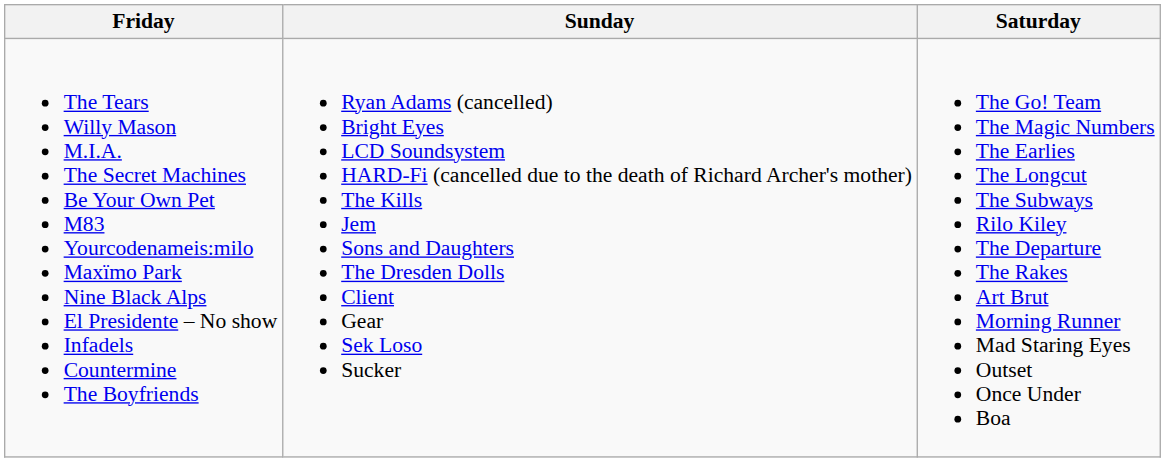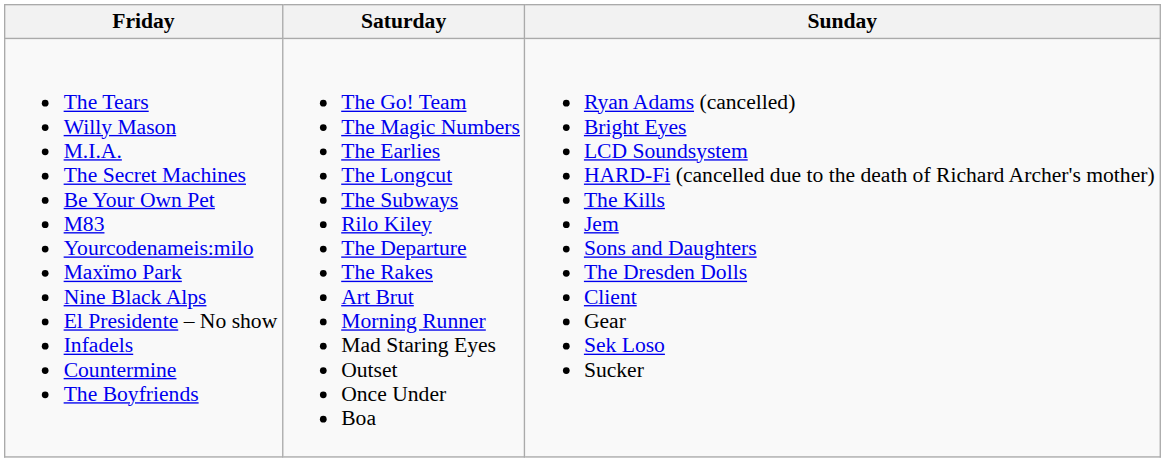columns swapped: (1038, 21) <-> (600, 21)
